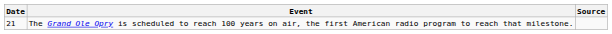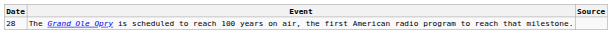(11, 23) 21 -> (11, 23) 28
